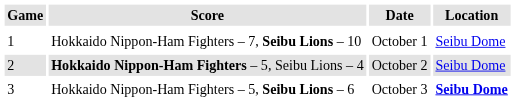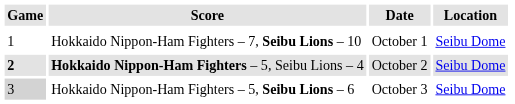(11, 65) normal -> (11, 65) bold
(11, 89) no background -> (11, 89) lightgrey background
(472, 89) bold -> (470, 89) normal
